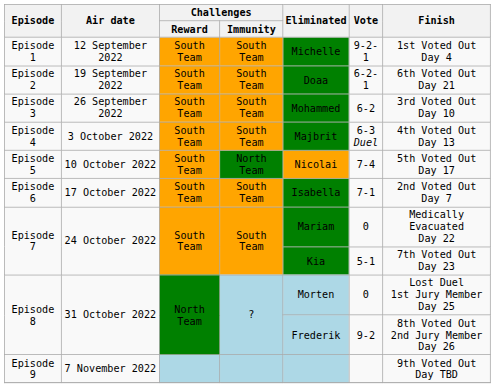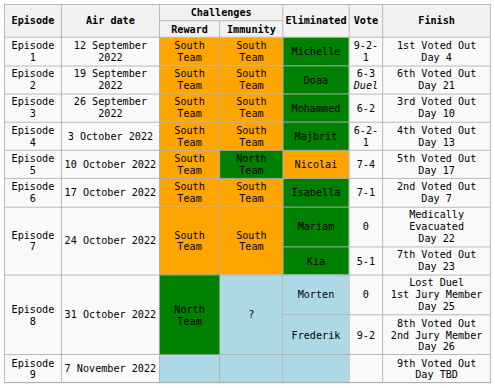(366, 80) 6-2-1 -> (366, 80) 6-3 Duel
(366, 136) 6-3 Duel -> (366, 136) 6-2-1
